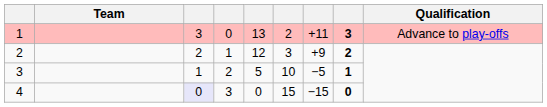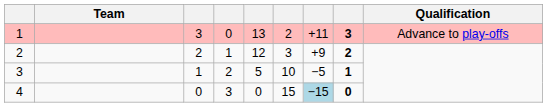(199, 92) lavender background -> (199, 92) no background
(318, 92) no background -> (318, 92) lightblue background
